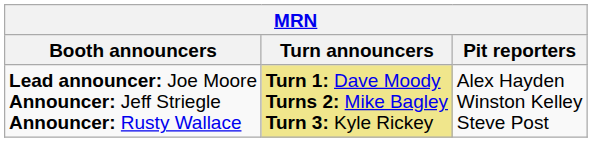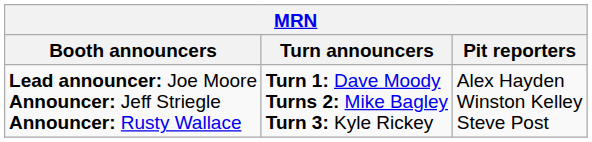(357, 101) khaki background -> (357, 101) no background
